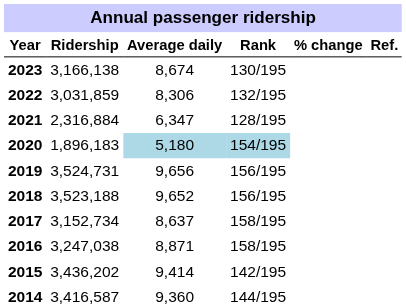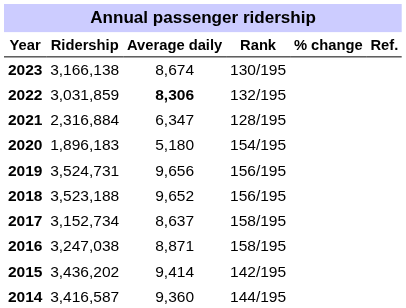(175, 95) normal -> (175, 95) bold
(175, 145) lightblue background -> (175, 145) no background
(258, 145) lightblue background -> (258, 145) no background
